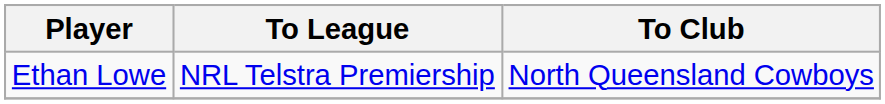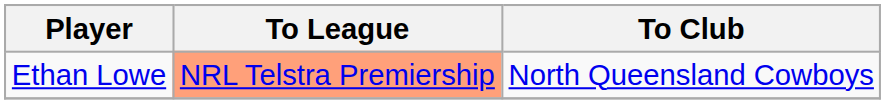(337, 75) no background -> (337, 75) lightsalmon background
